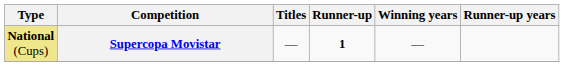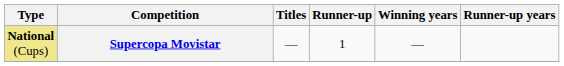(342, 43) bold -> (342, 43) normal
